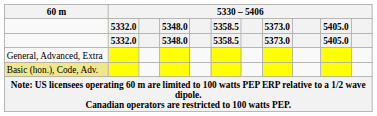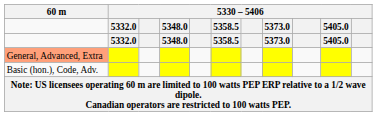(55, 55) no background -> (55, 55) lightsalmon background
(52, 70) khaki background -> (52, 70) no background
